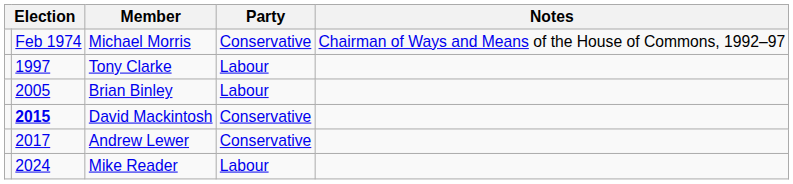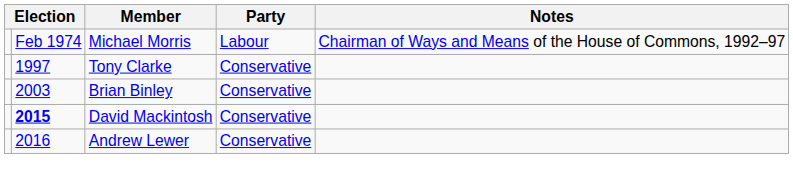(266, 41) Conservative -> (244, 41) Labour
(244, 66) Labour -> (266, 66) Conservative
(33, 91) 2005 -> (33, 91) 2003
(244, 91) Labour -> (266, 91) Conservative
(33, 141) 2017 -> (33, 141) 2016
- row: (133, 166)
